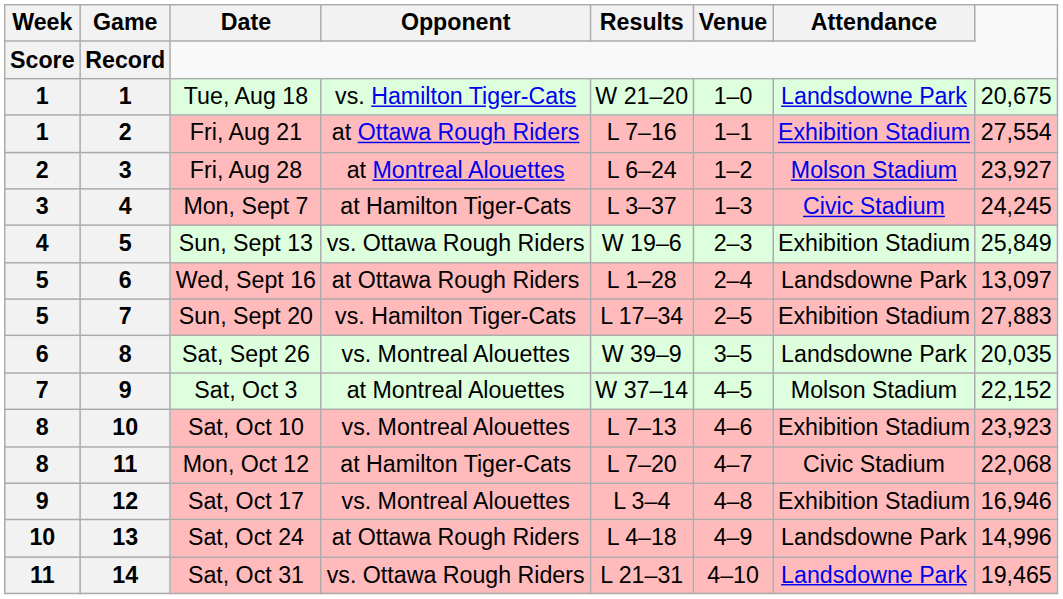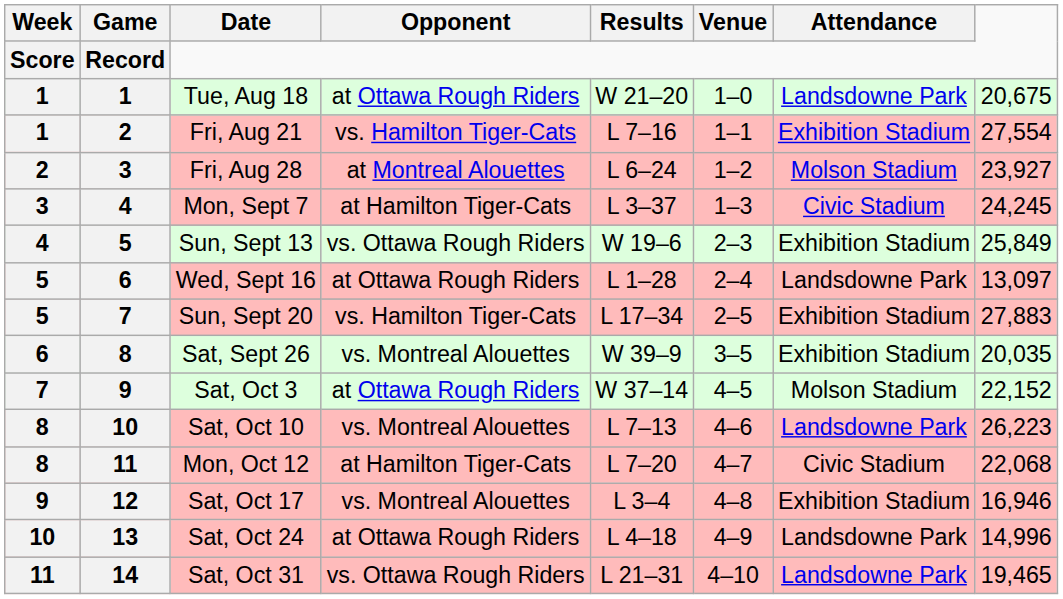(456, 96) vs. Hamilton Tiger-Cats -> (456, 96) at Ottawa Rough Riders
(456, 133) at Ottawa Rough Riders -> (456, 133) vs. Hamilton Tiger-Cats
(874, 354) Landsdowne Park -> (874, 354) Exhibition Stadium
(456, 390) at Montreal Alouettes -> (456, 390) at Ottawa Rough Riders
(874, 427) Exhibition Stadium -> (874, 427) Landsdowne Park
(1016, 427) 23,923 -> (1016, 427) 26,223
